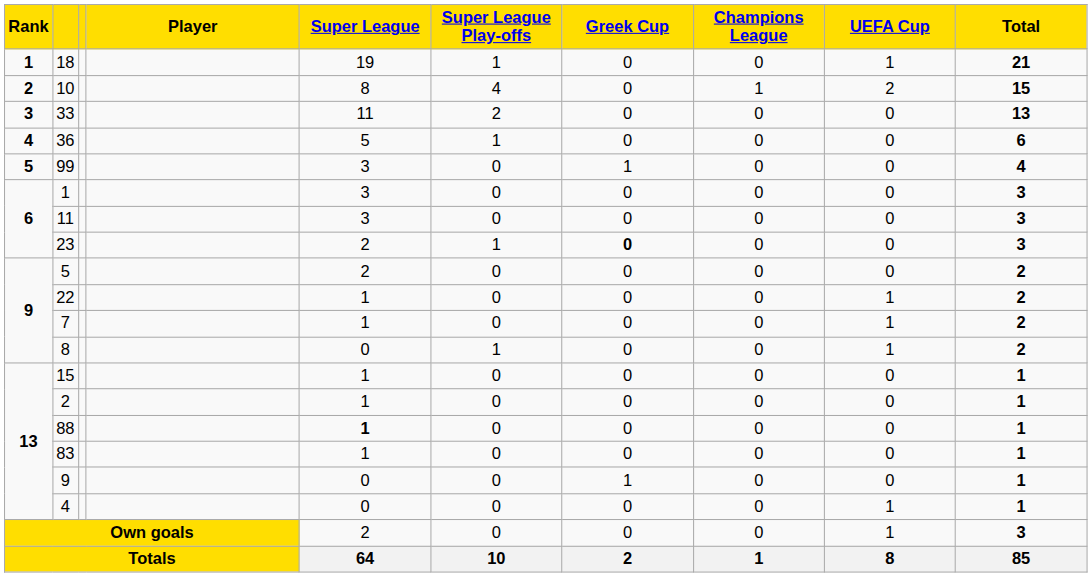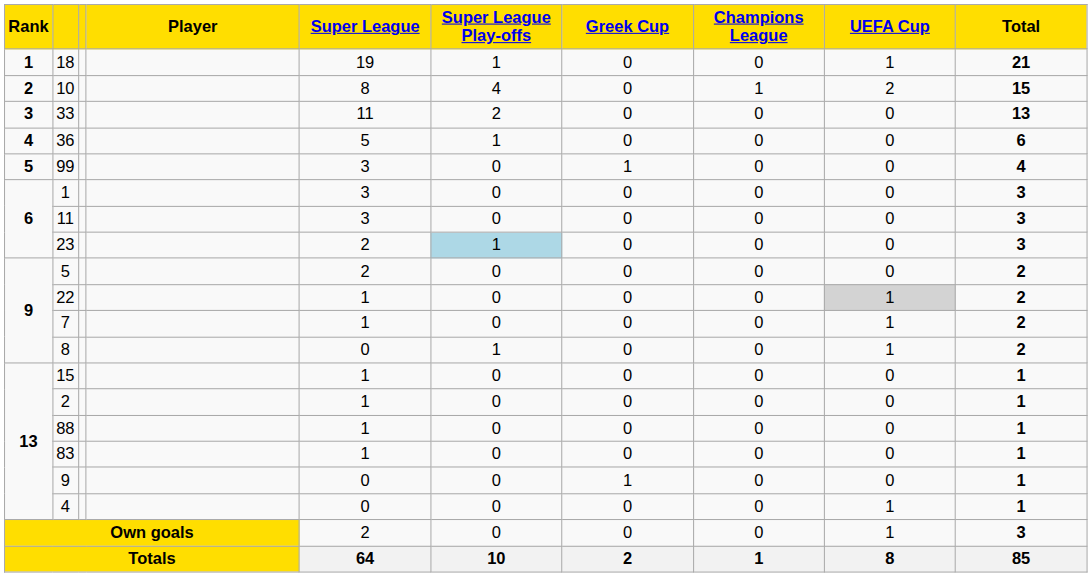(496, 245) no background -> (496, 245) lightblue background
(628, 245) bold -> (628, 245) normal
(890, 297) no background -> (890, 297) lightgrey background
(365, 428) bold -> (365, 428) normal
